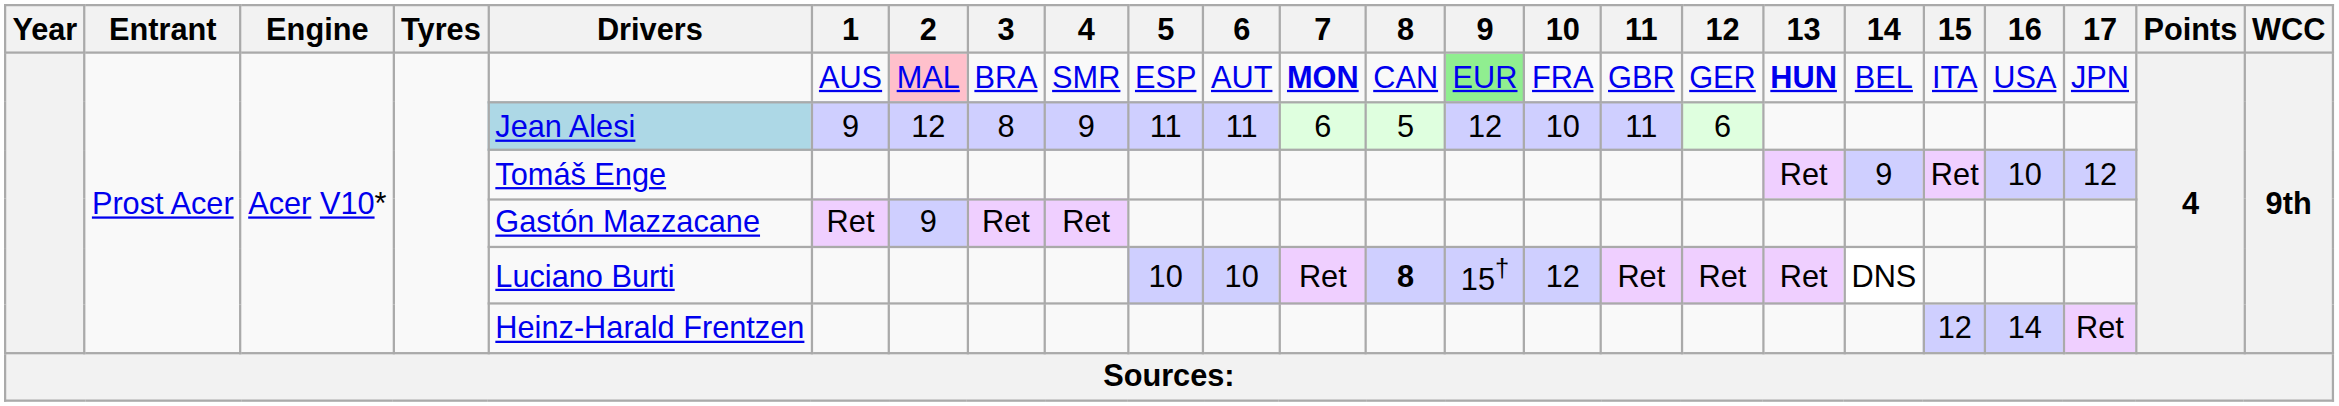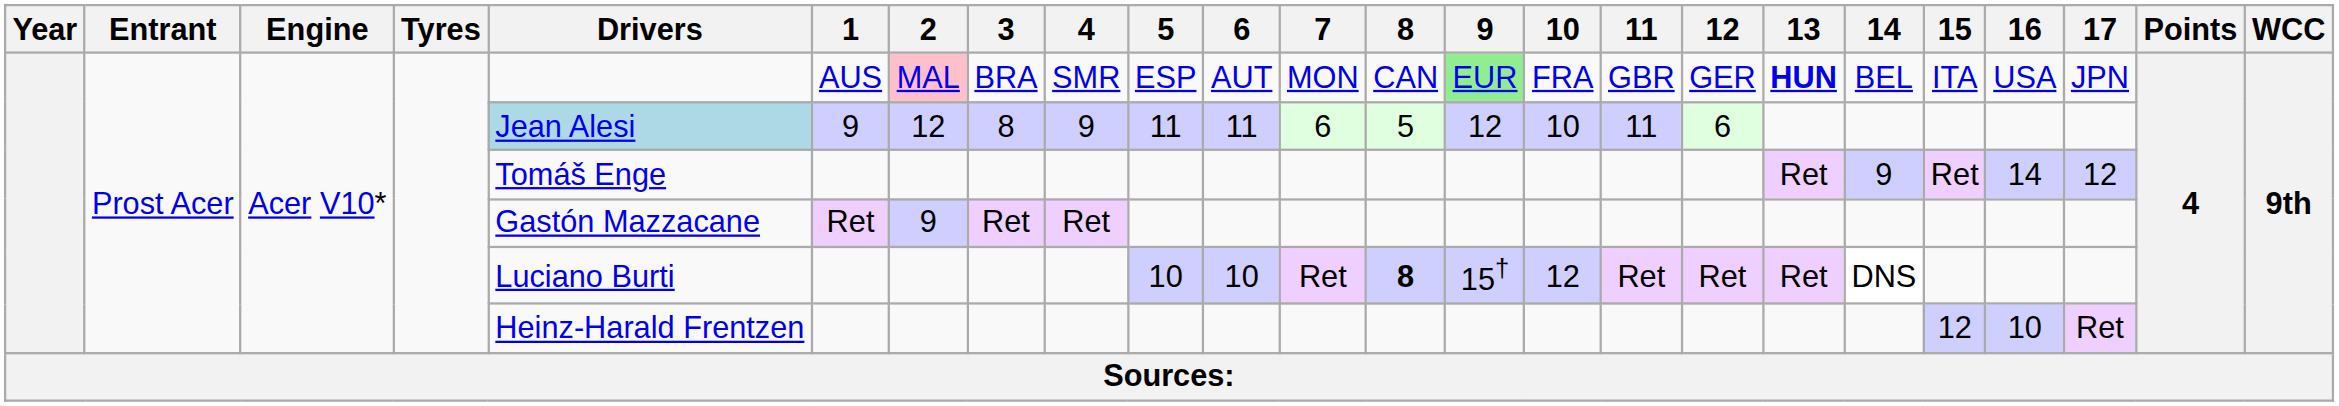(1323, 77) bold -> (1323, 77) normal
(2025, 174) 10 -> (2025, 174) 14
(2025, 328) 14 -> (2025, 328) 10
